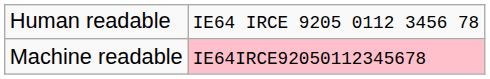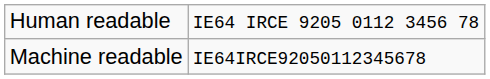(309, 58) pink background -> (309, 58) no background
